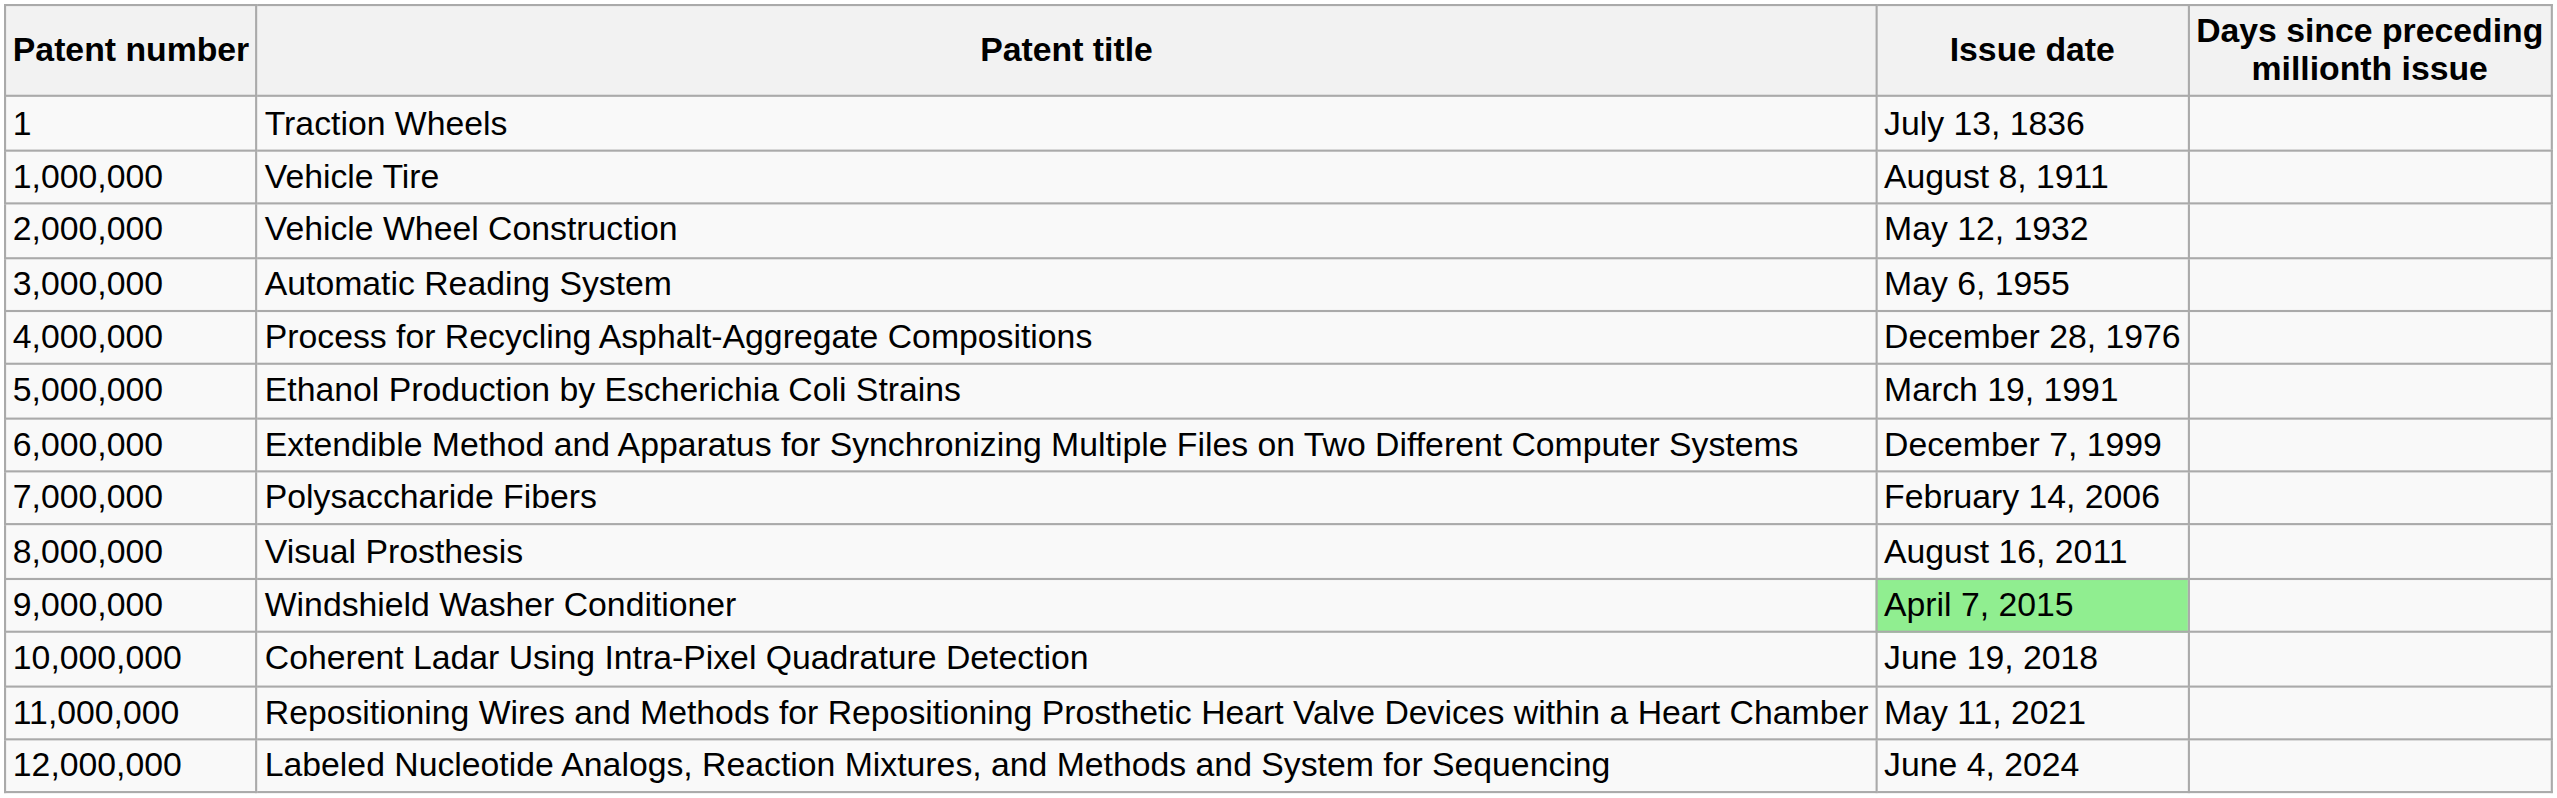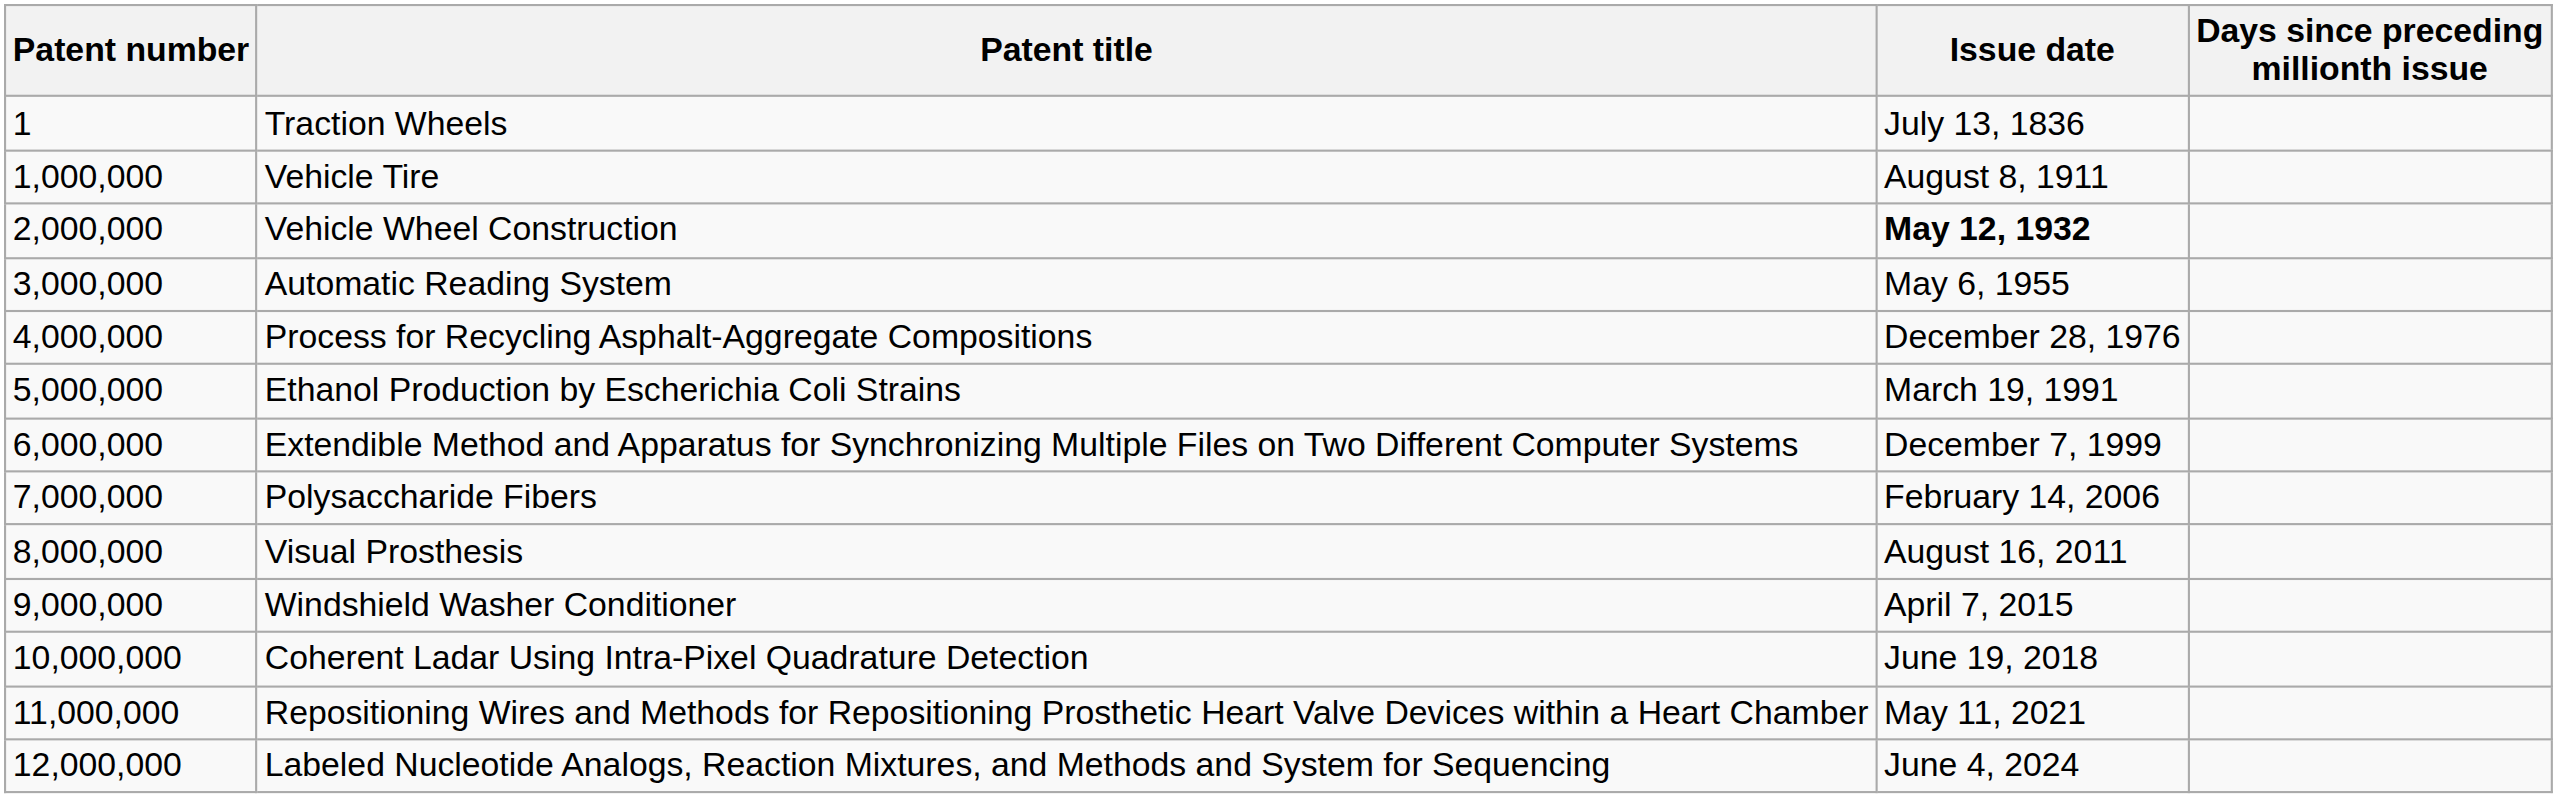(1986, 229) normal -> (1987, 229) bold
(1979, 604) lightgreen background -> (1979, 604) no background
